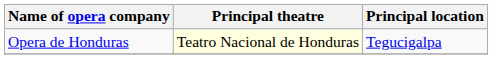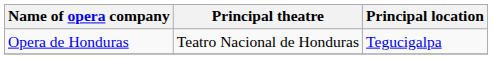(268, 41) lightyellow background -> (268, 41) no background
